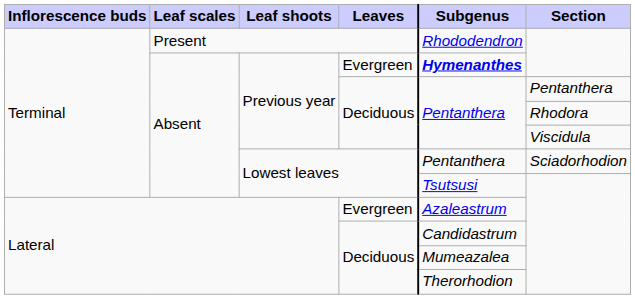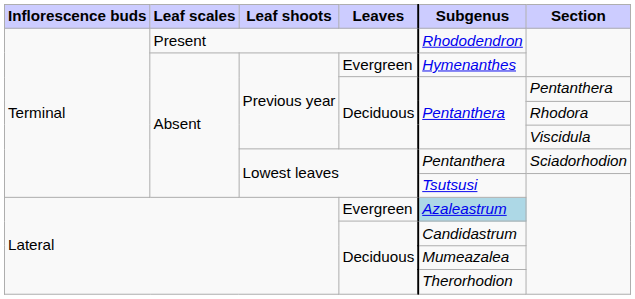(472, 64) bold -> (469, 64) normal
(464, 209) no background -> (464, 209) lightblue background
